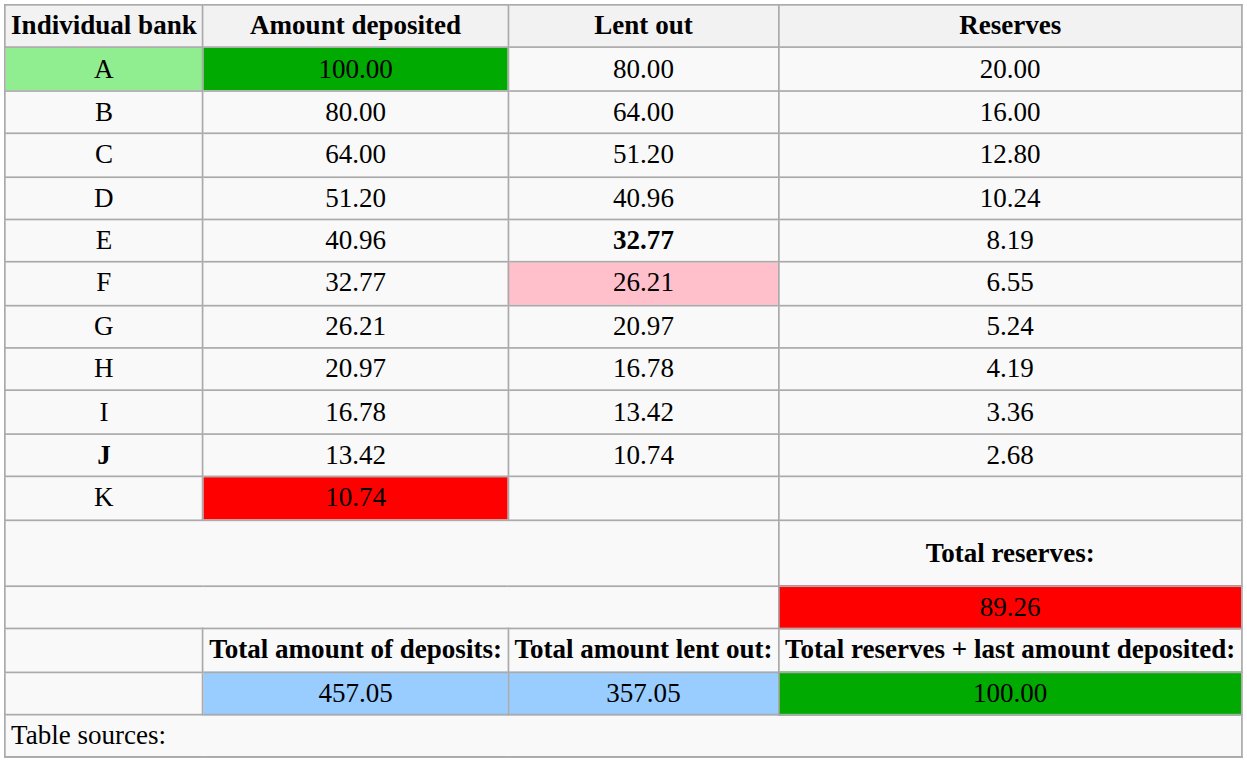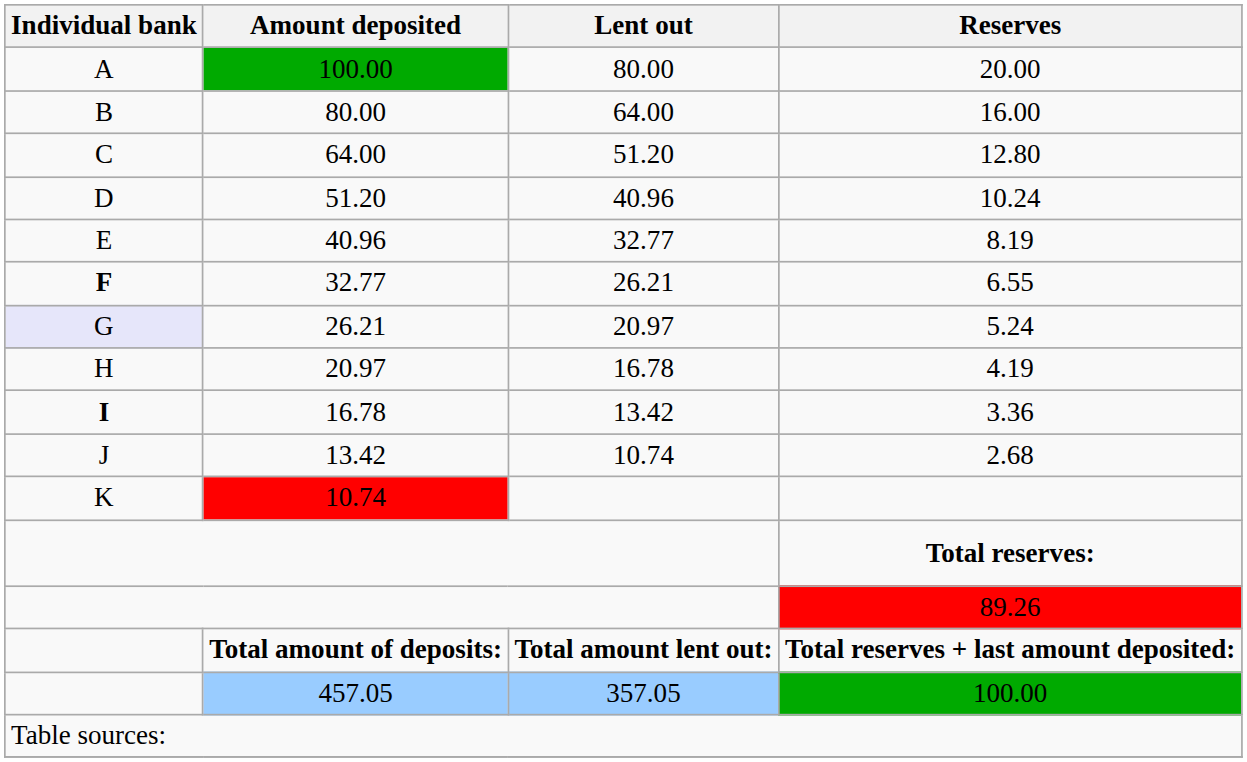(104, 68) lightgreen background -> (104, 68) no background
(643, 240) bold -> (643, 240) normal
(104, 283) normal -> (104, 283) bold
(643, 283) pink background -> (643, 283) no background
(104, 326) no background -> (104, 326) lavender background
(104, 411) normal -> (104, 411) bold
(104, 454) bold -> (104, 454) normal
